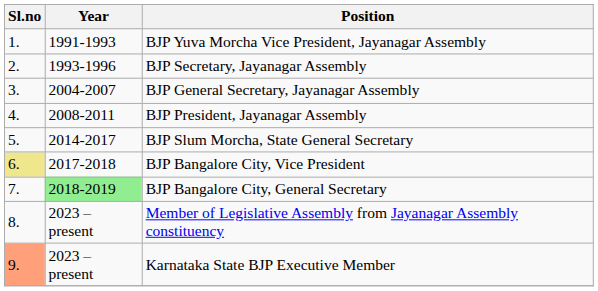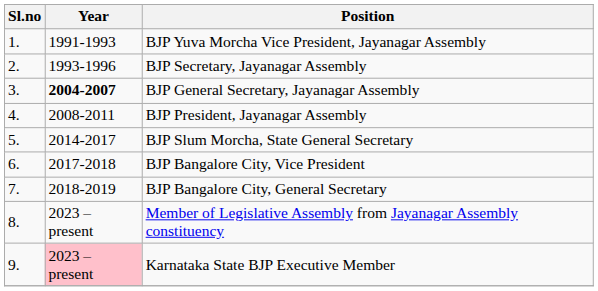(82, 90) normal -> (82, 90) bold
(14, 164) khaki background -> (14, 164) no background
(82, 189) lightgreen background -> (82, 189) no background
(14, 264) lightsalmon background -> (14, 264) no background
(71, 264) no background -> (71, 264) pink background
